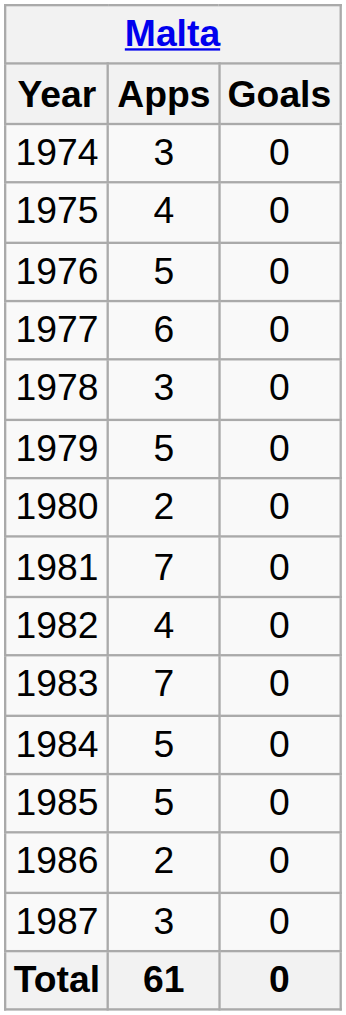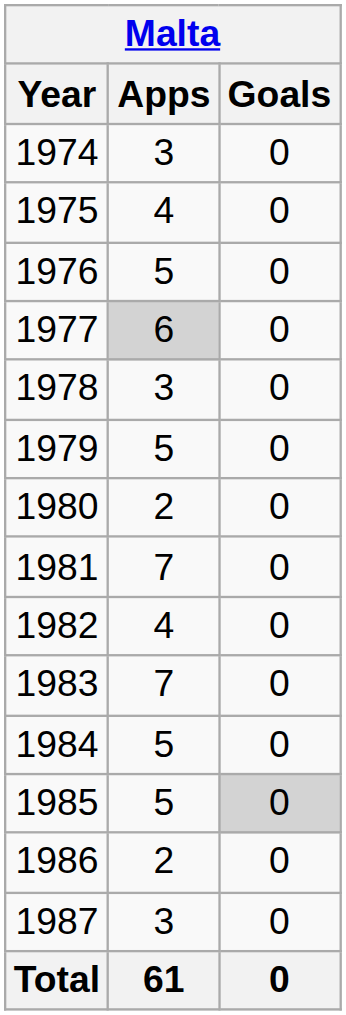(164, 329) no background -> (164, 329) lightgrey background
(279, 802) no background -> (279, 802) lightgrey background
